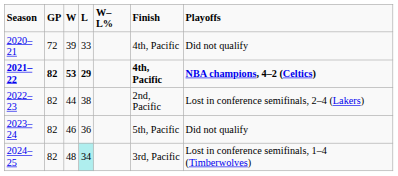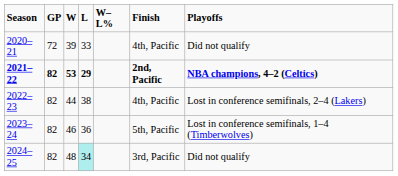(147, 73) 4th, Pacific -> (147, 73) 2nd, Pacific
(147, 101) 2nd, Pacific -> (156, 101) 4th, Pacific
(217, 129) Did not qualify -> (258, 129) Lost in conference semifinals, 1–4 (Timberwolves)
(256, 157) Lost in conference semifinals, 1–4 (Timberwolves) -> (219, 157) Did not qualify
